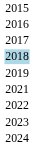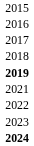(17, 56) lightblue background -> (17, 56) no background
(17, 73) normal -> (17, 73) bold
(17, 138) normal -> (17, 138) bold
